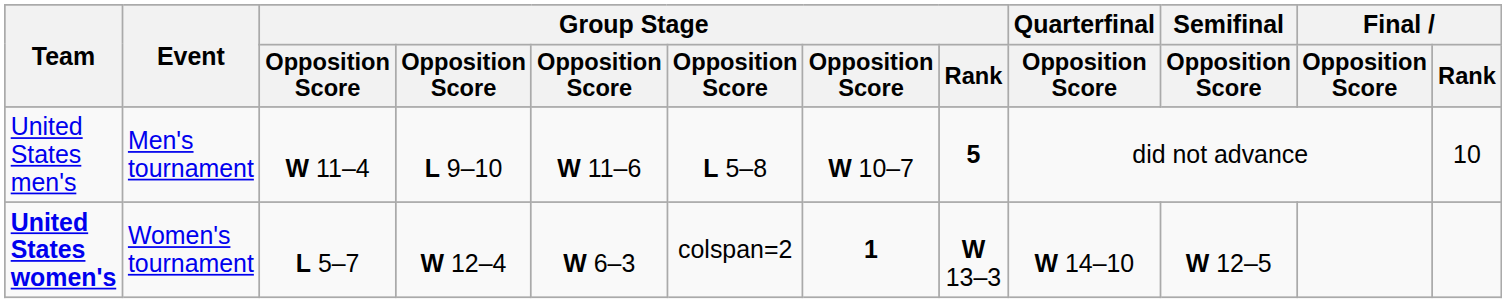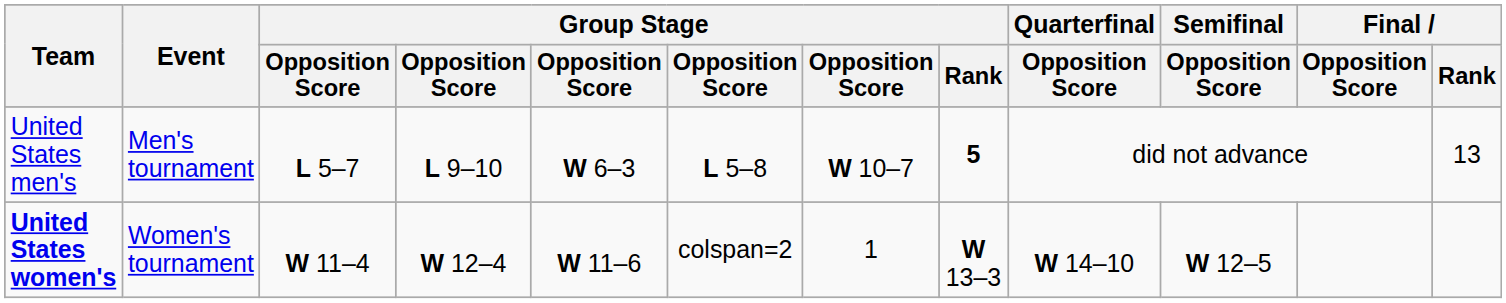(328, 169) W 11–4 -> (328, 169) L 5–7
(599, 169) W 11–6 -> (599, 169) W 6–3
(1467, 155) 10 -> (1467, 155) 13
(328, 264) L 5–7 -> (328, 264) W 11–4
(599, 264) W 6–3 -> (599, 264) W 11–6
(871, 250) bold -> (871, 250) normal
